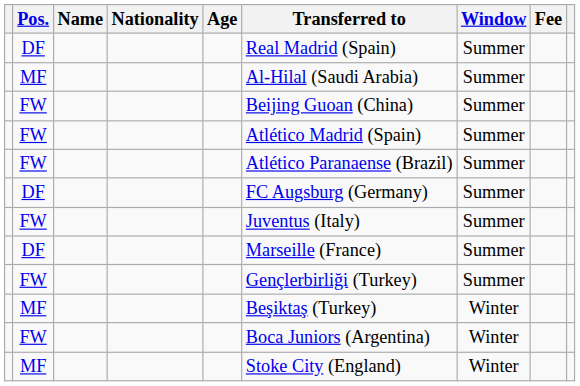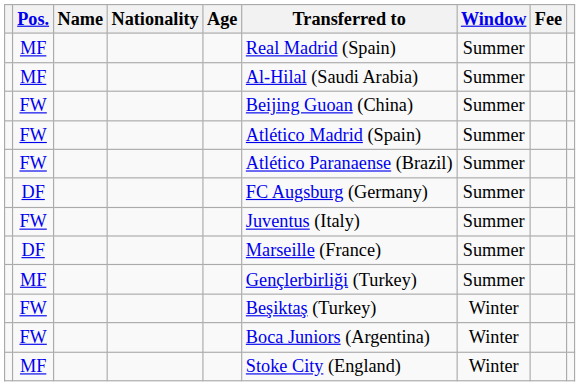(33, 47) DF -> (33, 47) MF
(33, 279) FW -> (33, 279) MF
(33, 308) MF -> (33, 308) FW
